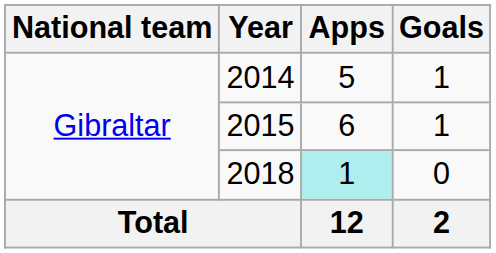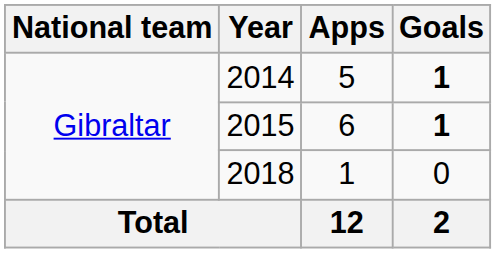(442, 77) normal -> (442, 77) bold
(442, 125) normal -> (442, 125) bold
(347, 174) paleturquoise background -> (347, 174) no background
